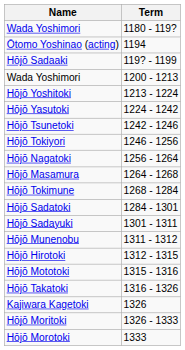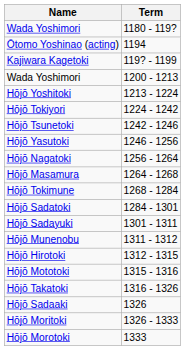(37, 61) Hōjō Sadaaki -> (48, 61) Kajiwara Kagetoki
(38, 110) Hōjō Yasutoki -> (36, 110) Hōjō Tokiyori
(36, 142) Hōjō Tokiyori -> (38, 142) Hōjō Yasutoki
(48, 304) Kajiwara Kagetoki -> (37, 304) Hōjō Sadaaki
